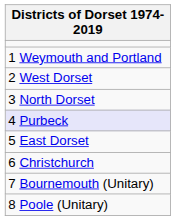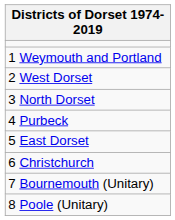(38, 120) lavender background -> (38, 120) no background
